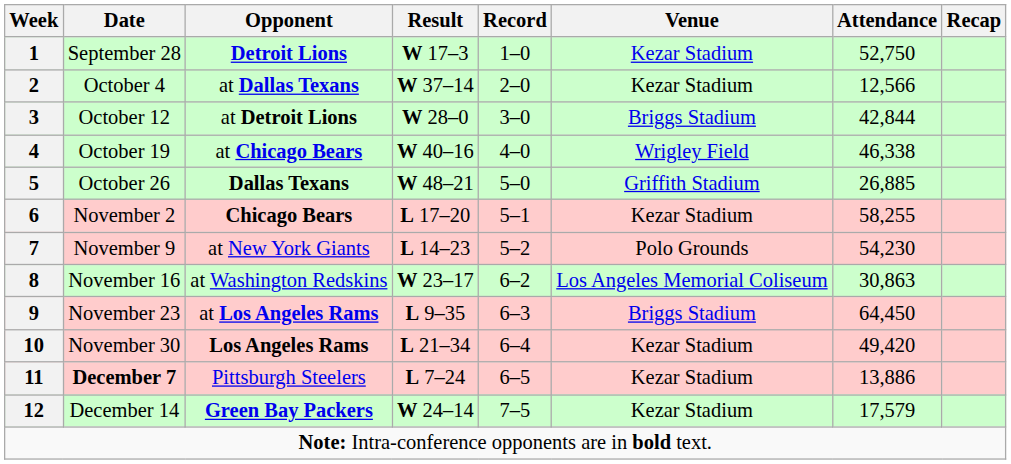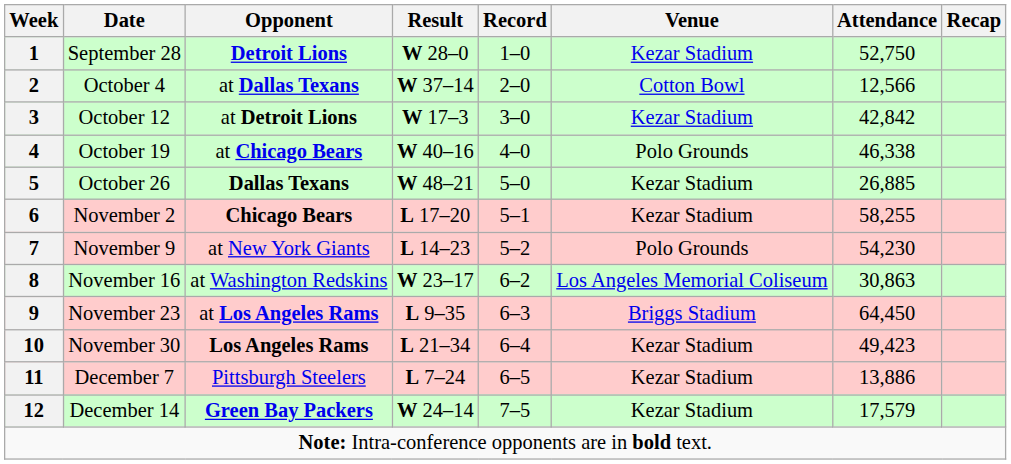(435, 53) W 17–3 -> (435, 53) W 28–0
(692, 85) Kezar Stadium -> (692, 85) Cotton Bowl
(435, 118) W 28–0 -> (435, 118) W 17–3
(692, 118) Briggs Stadium -> (692, 118) Kezar Stadium
(887, 118) 42,844 -> (887, 118) 42,842
(692, 150) Wrigley Field -> (692, 150) Polo Grounds
(692, 183) Griffith Stadium -> (692, 183) Kezar Stadium
(887, 345) 49,420 -> (887, 345) 49,423
(124, 378) bold -> (124, 378) normal
